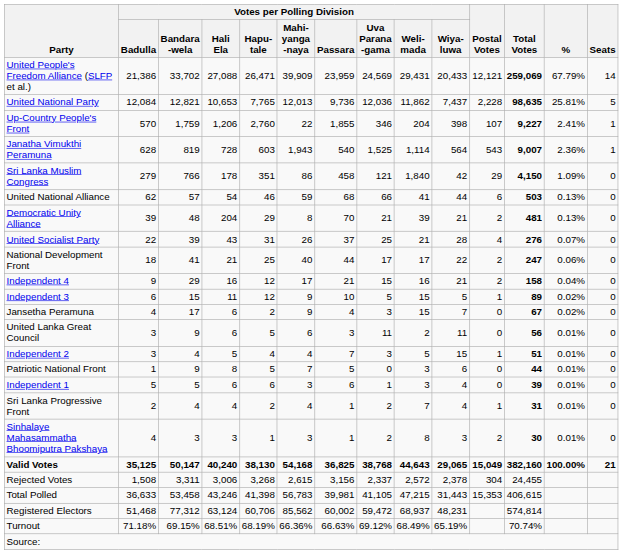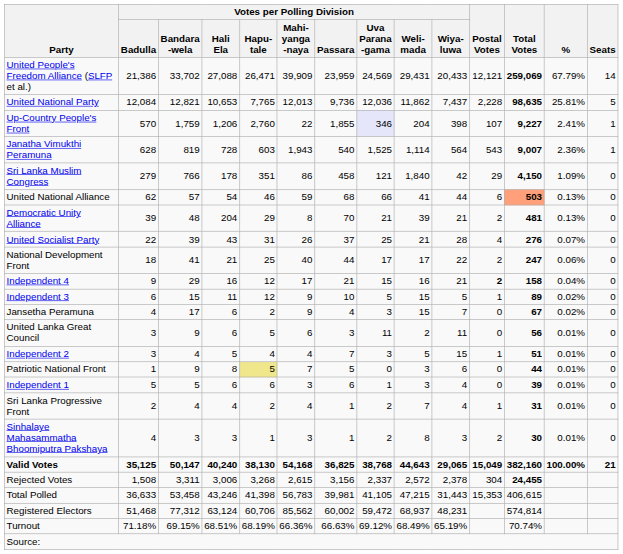(384, 123) no background -> (384, 123) lavender background
(534, 197) no background -> (534, 197) lightsalmon background
(500, 281) normal -> (500, 281) bold
(272, 369) no background -> (272, 369) khaki background
(527, 480) normal -> (527, 480) bold
